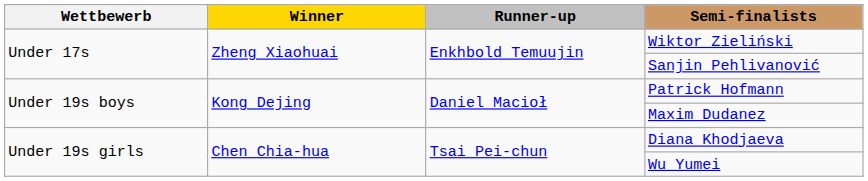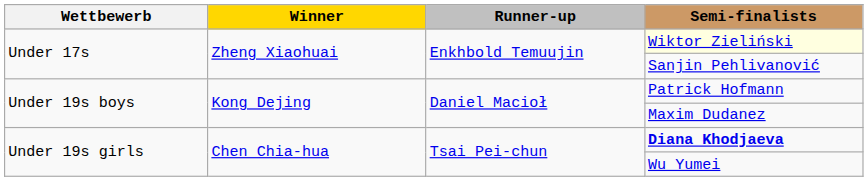(720, 41) no background -> (720, 41) lightyellow background
(716, 140) normal -> (716, 140) bold
